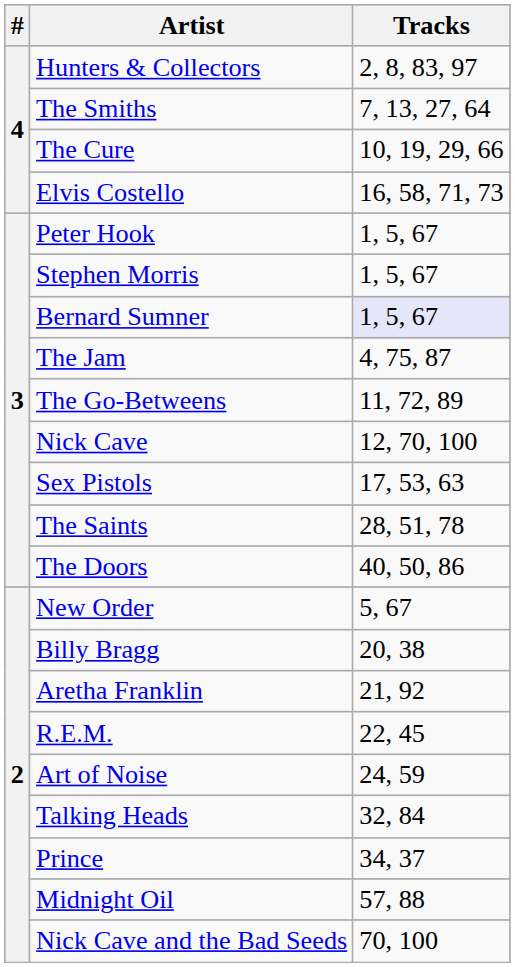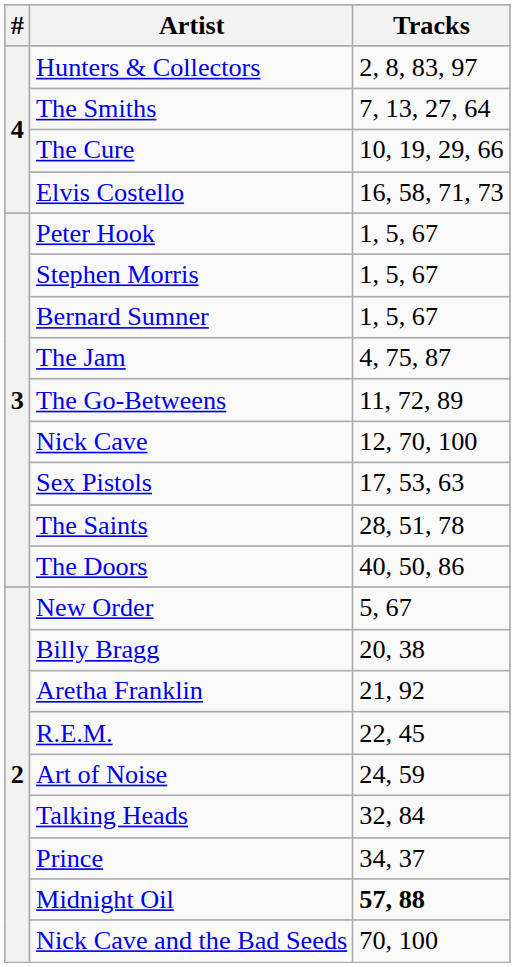(399, 316) lavender background -> (399, 316) no background
(392, 899) normal -> (392, 899) bold
